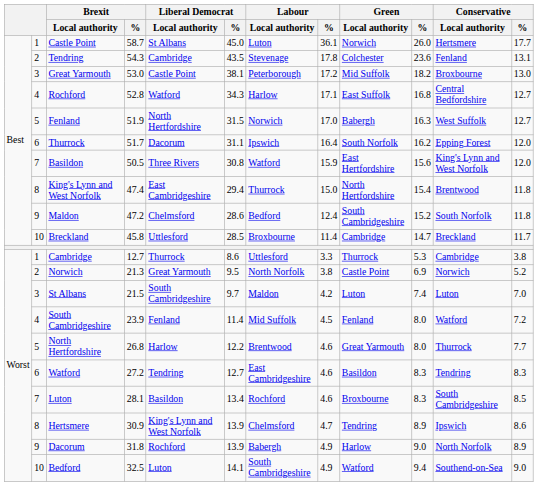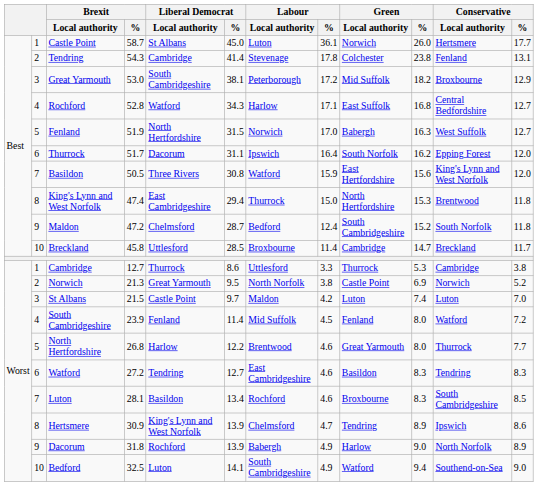(235, 58) 43.5 -> (235, 58) 41.4
(422, 58) 23.6 -> (422, 58) 23.8
(172, 74) Castle Point -> (180, 79) South Cambridgeshire
(522, 74) 13.0 -> (522, 79) 12.9
(422, 189) 15.4 -> (422, 200) 15.3
(235, 216) 28.6 -> (235, 227) 28.7
(180, 293) South Cambridgeshire -> (172, 299) Castle Point
